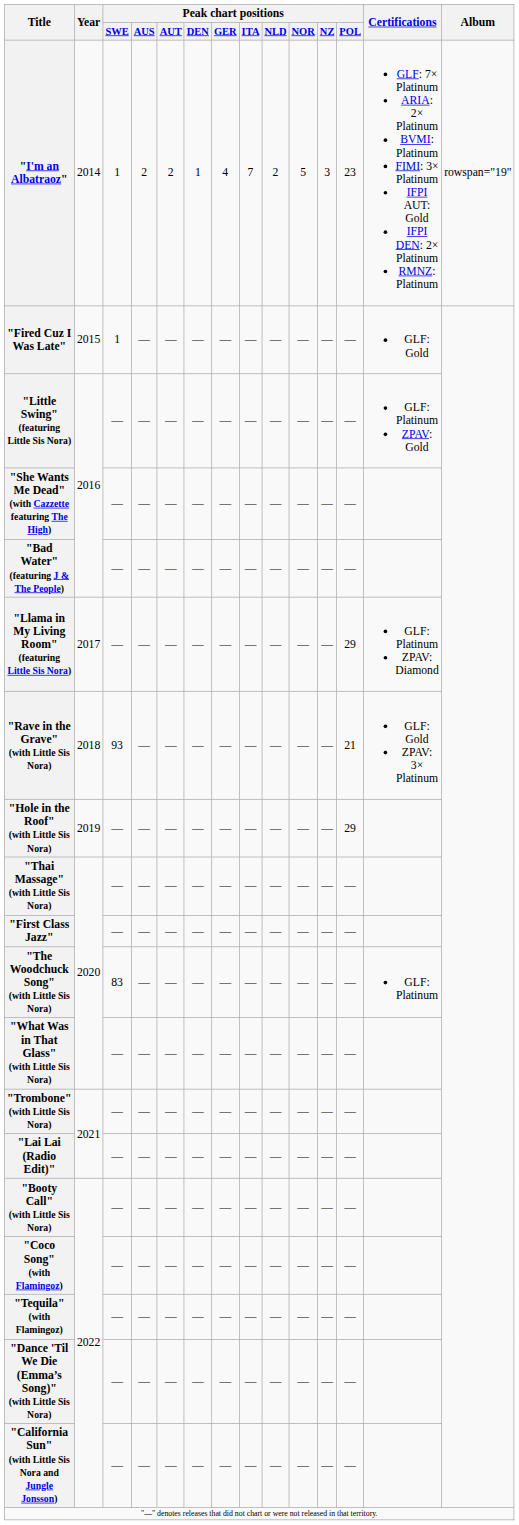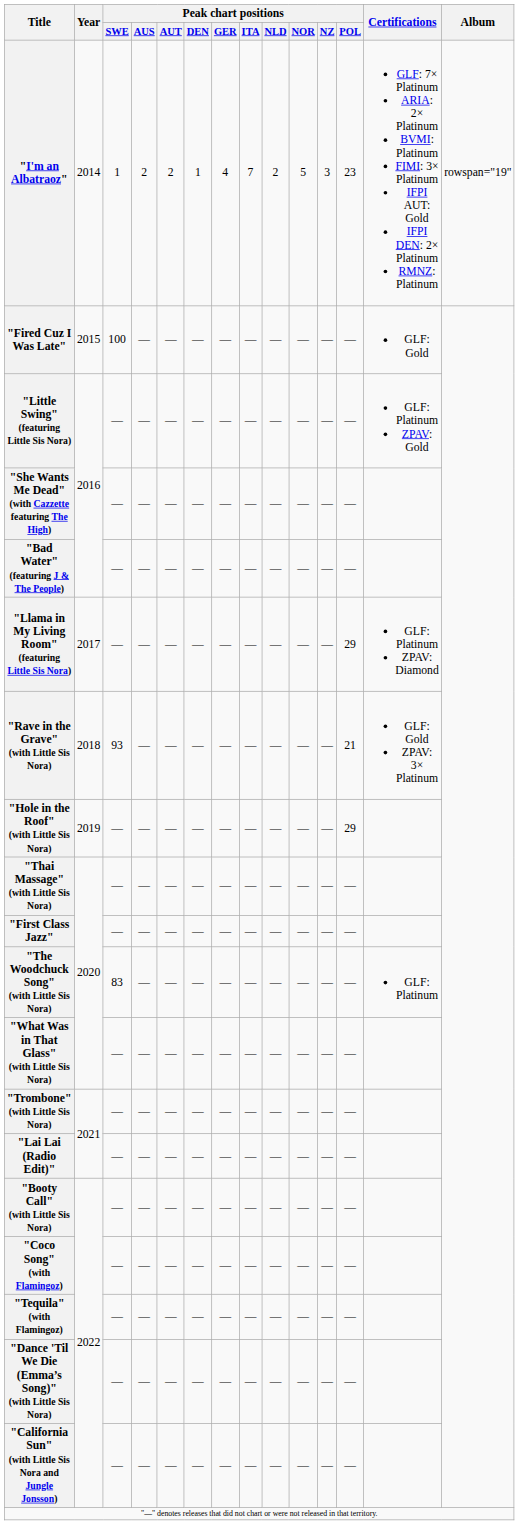(117, 339) 1 -> (117, 339) 100
